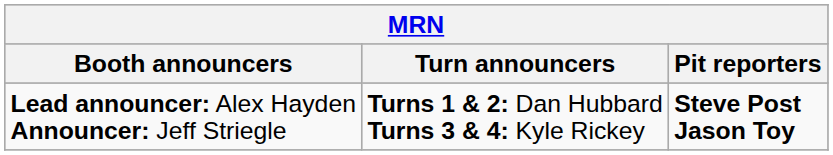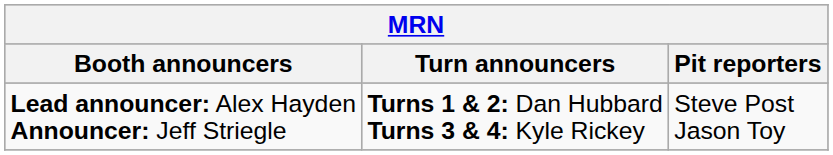(738, 117) bold -> (734, 117) normal
